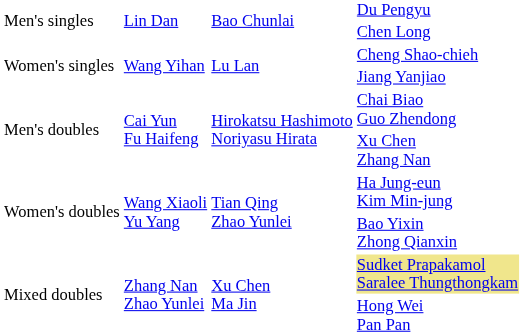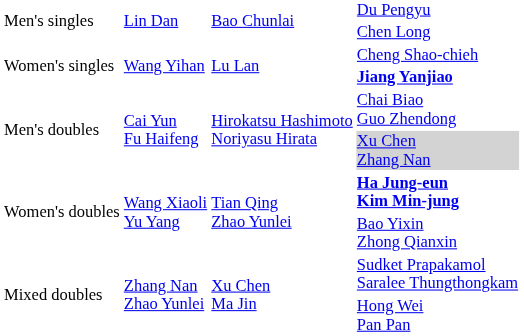(401, 77) normal -> (405, 77) bold
(394, 150) no background -> (394, 150) lightgrey background
(405, 191) normal -> (408, 191) bold
(437, 274) khaki background -> (437, 274) no background
